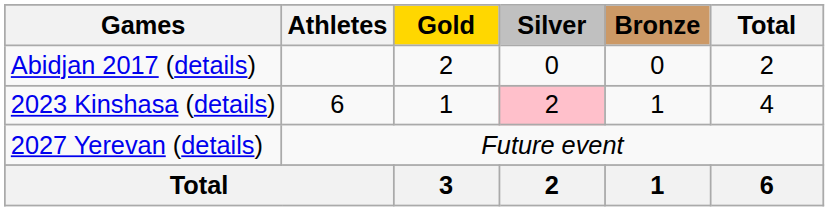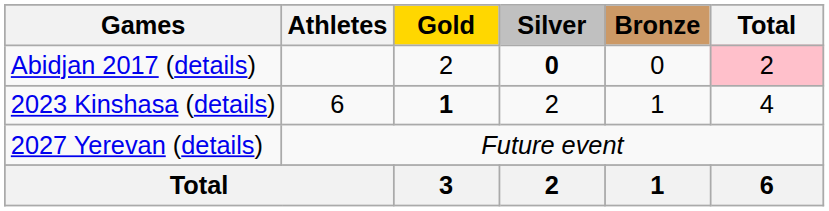(552, 65) normal -> (552, 65) bold
(767, 65) no background -> (767, 65) pink background
(446, 105) normal -> (446, 105) bold
(552, 105) pink background -> (552, 105) no background
